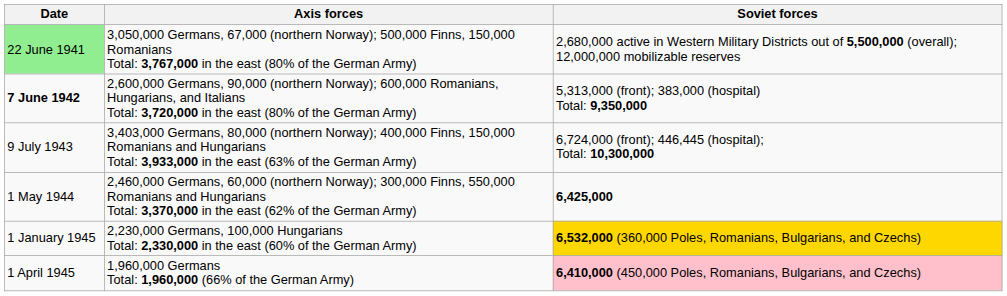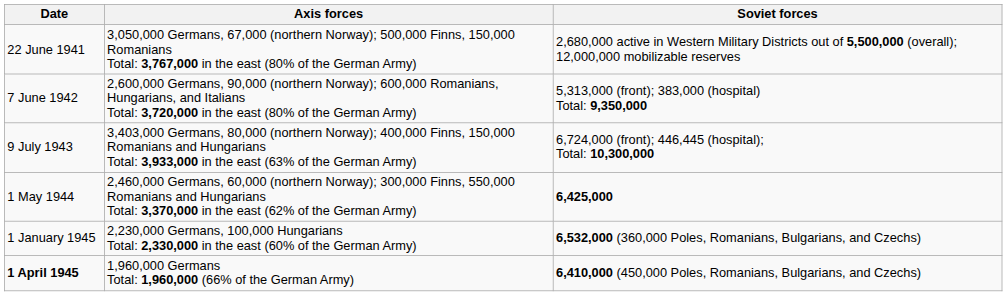(46, 49) lightgreen background -> (46, 49) no background
(44, 98) bold -> (43, 98) normal
(739, 238) gold background -> (739, 238) no background
(41, 273) normal -> (43, 273) bold
(739, 273) pink background -> (739, 273) no background
